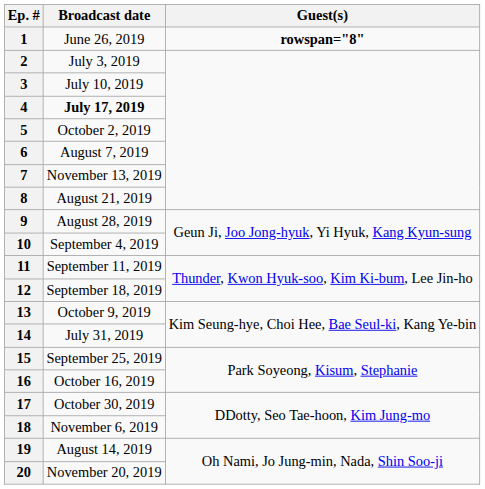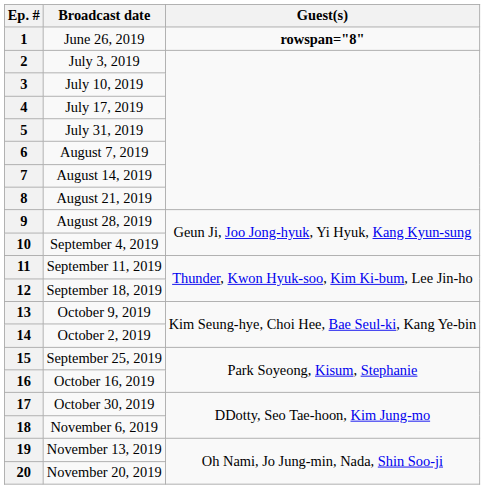(104, 107) bold -> (104, 107) normal
(104, 130) October 2, 2019 -> (104, 130) July 31, 2019
(104, 175) November 13, 2019 -> (104, 175) August 14, 2019
(104, 335) July 31, 2019 -> (104, 335) October 2, 2019
(104, 449) August 14, 2019 -> (104, 449) November 13, 2019
